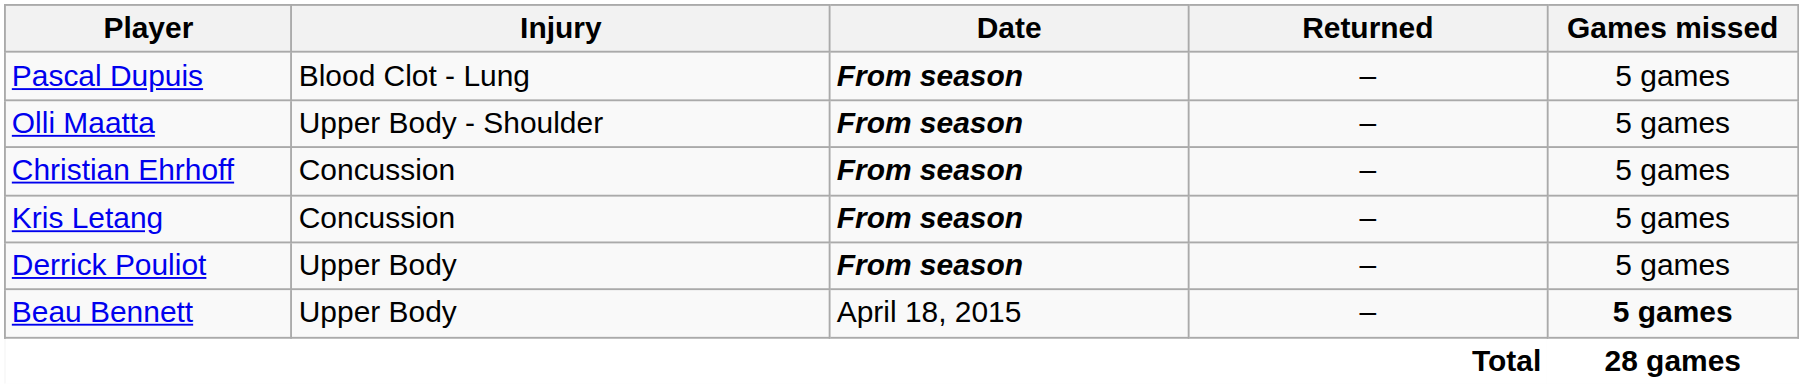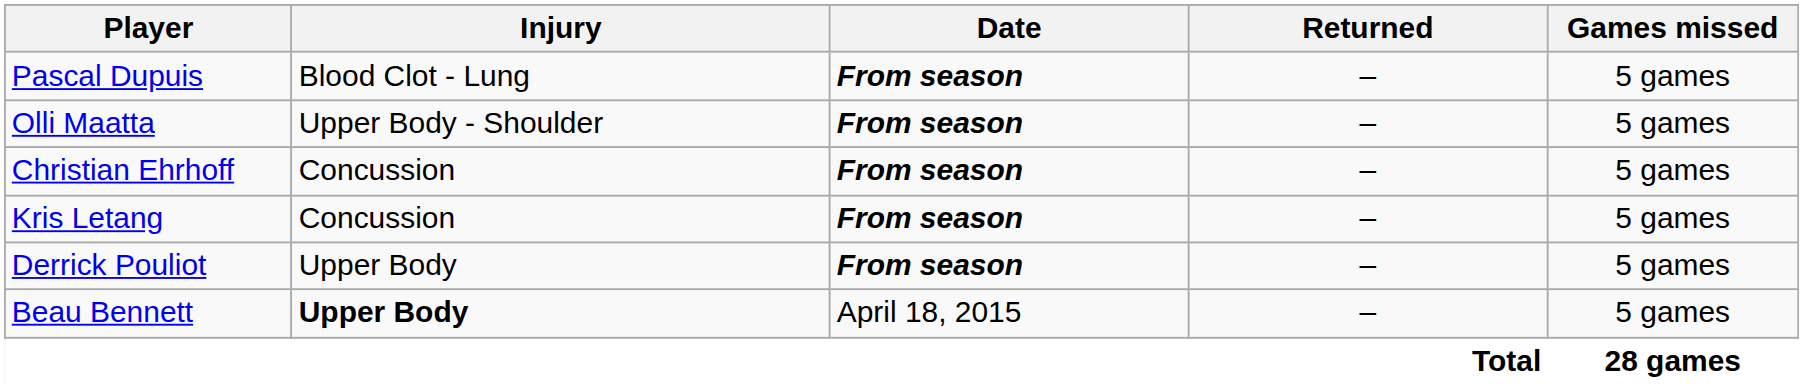(378, 312) normal -> (384, 312) bold
(1673, 312) bold -> (1673, 312) normal
